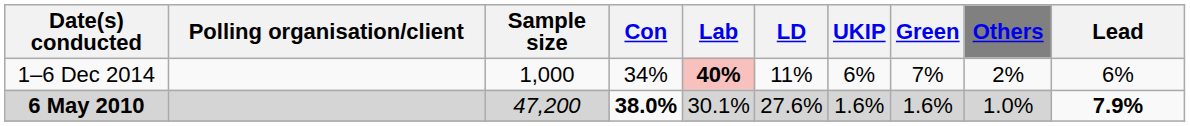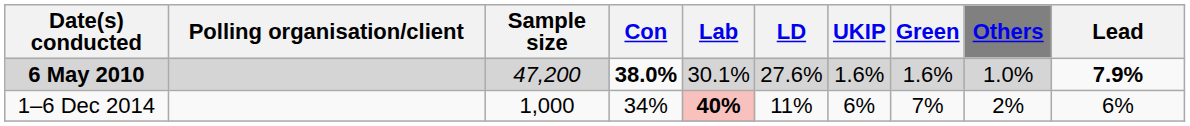rows swapped: (86, 74) <-> (86, 106)
